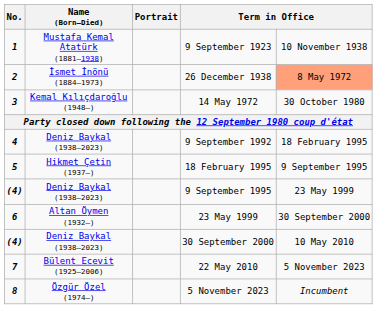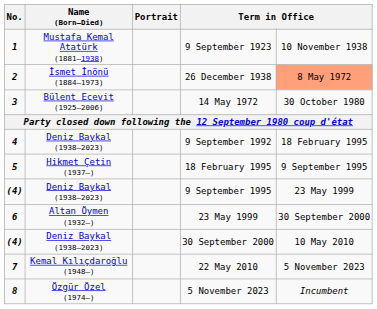(79, 102) Kemal Kılıçdaroğlu (1948–) -> (79, 102) Bülent Ecevit (1925–2006)
(79, 267) Bülent Ecevit (1925–2006) -> (79, 267) Kemal Kılıçdaroğlu (1948–)
